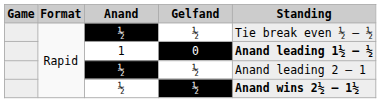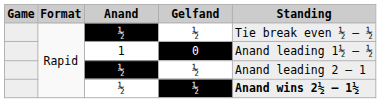(304, 51) bold -> (304, 51) normal
